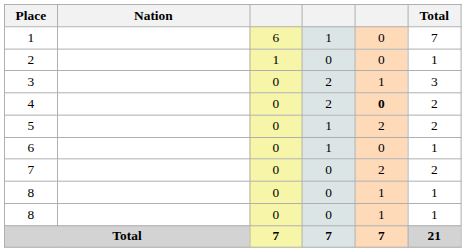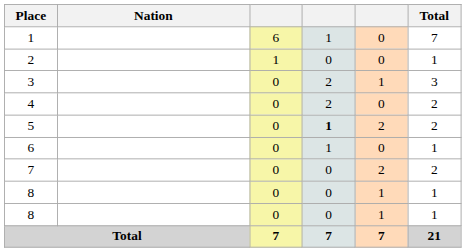(381, 104) bold -> (381, 104) normal
(329, 126) normal -> (329, 126) bold
